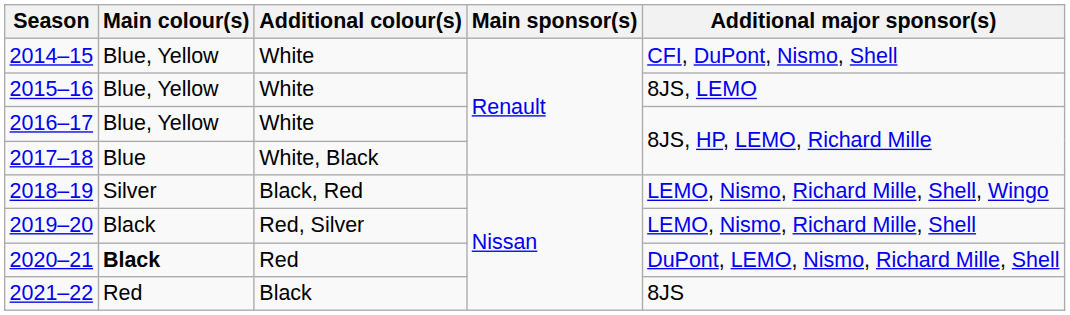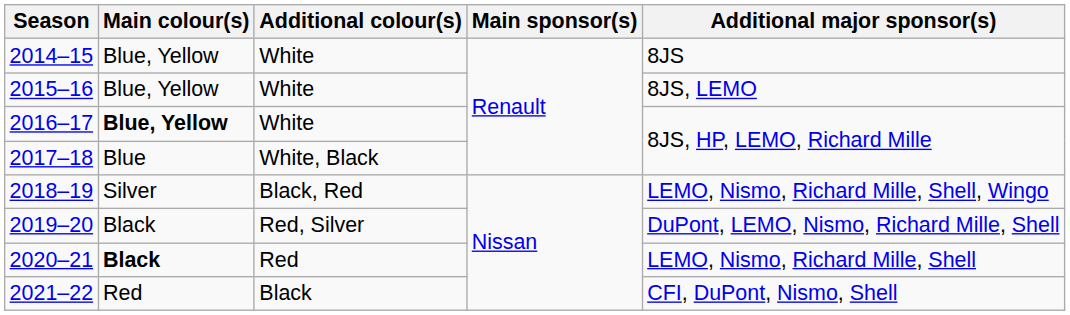(772, 55) CFI, DuPont, Nismo, Shell -> (666, 55) 8JS
(161, 123) normal -> (165, 123) bold
(812, 225) LEMO, Nismo, Richard Mille, Shell -> (853, 225) DuPont, LEMO, Nismo, Richard Mille, Shell
(853, 259) DuPont, LEMO, Nismo, Richard Mille, Shell -> (812, 259) LEMO, Nismo, Richard Mille, Shell
(666, 293) 8JS -> (772, 293) CFI, DuPont, Nismo, Shell
